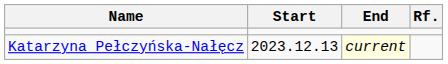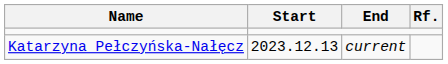(376, 47) lightyellow background -> (376, 47) no background
